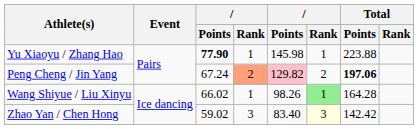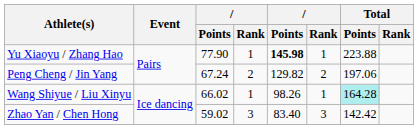(215, 54) bold -> (215, 54) normal
(287, 54) normal -> (287, 54) bold
(251, 74) lightsalmon background -> (251, 74) no background
(287, 74) pink background -> (287, 74) no background
(360, 74) bold -> (360, 74) normal
(323, 94) lightgreen background -> (323, 94) no background
(360, 94) no background -> (360, 94) paleturquoise background
(323, 114) lightyellow background -> (323, 114) no background
